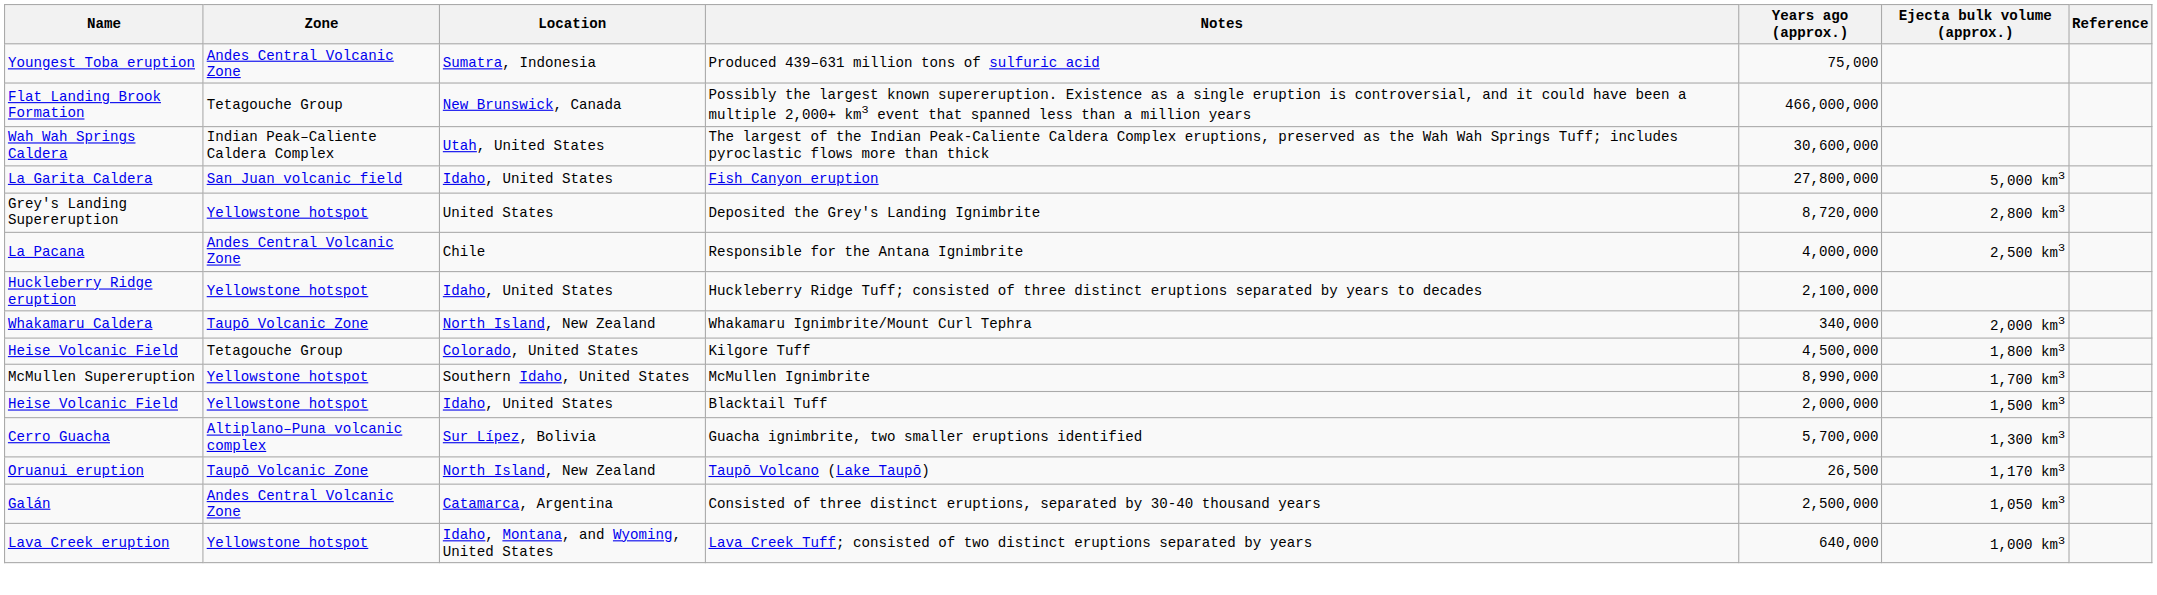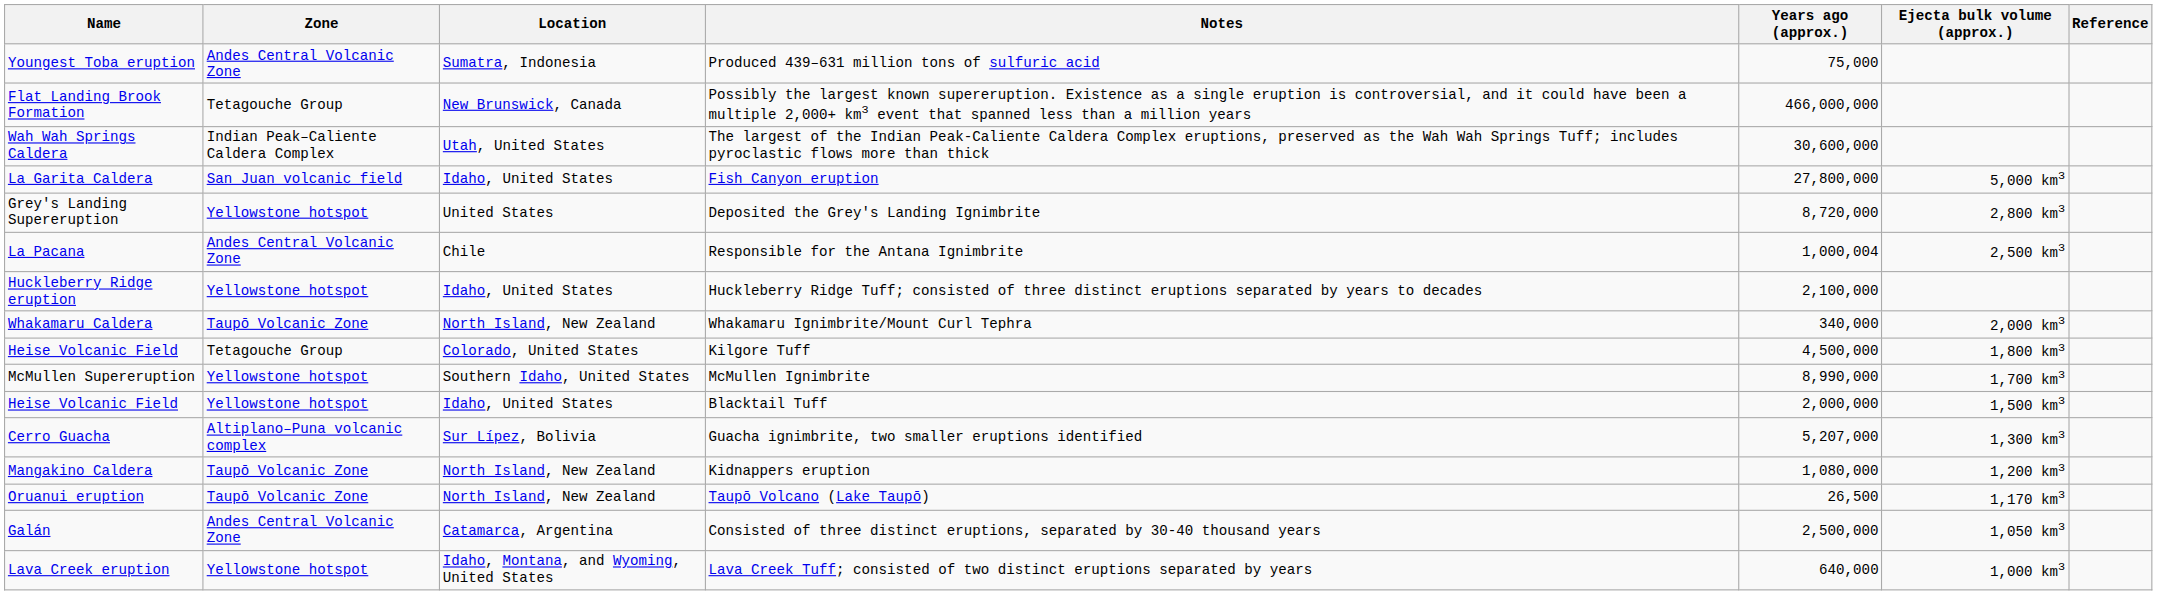(1840, 252) 4,000,000 -> (1840, 252) 1,000,004
(1840, 438) 5,700,000 -> (1840, 438) 5,207,000
+ row: (789, 471)
